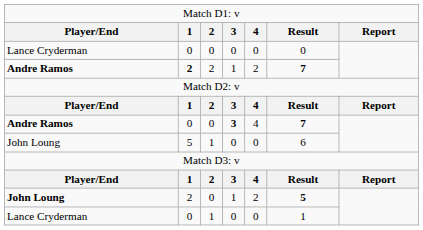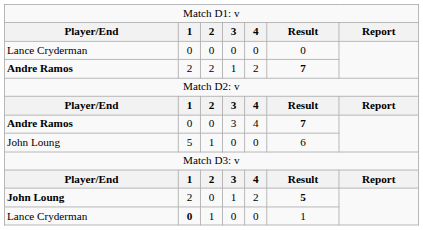(189, 68) bold -> (189, 68) normal
(234, 123) bold -> (234, 123) normal
(189, 215) normal -> (189, 215) bold
